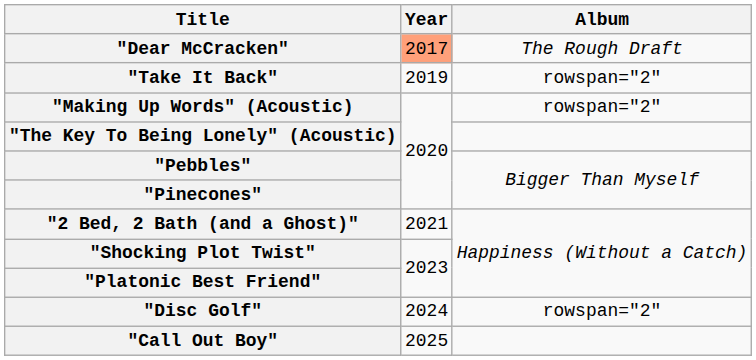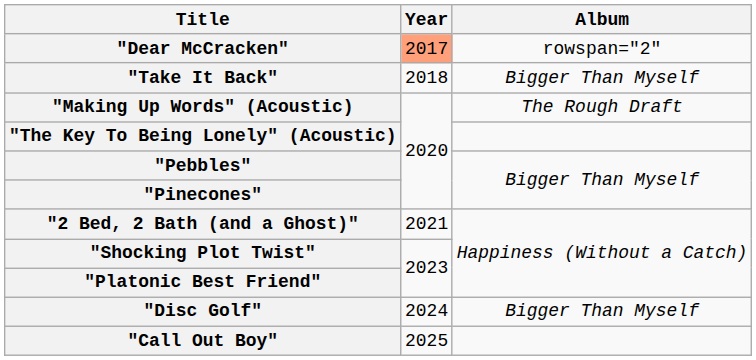(602, 49) The Rough Draft -> (602, 49) rowspan="2"
(427, 78) 2019 -> (427, 78) 2018
(602, 78) rowspan="2" -> (602, 78) Bigger Than Myself
(602, 107) rowspan="2" -> (602, 107) The Rough Draft
(602, 312) rowspan="2" -> (602, 312) Bigger Than Myself
